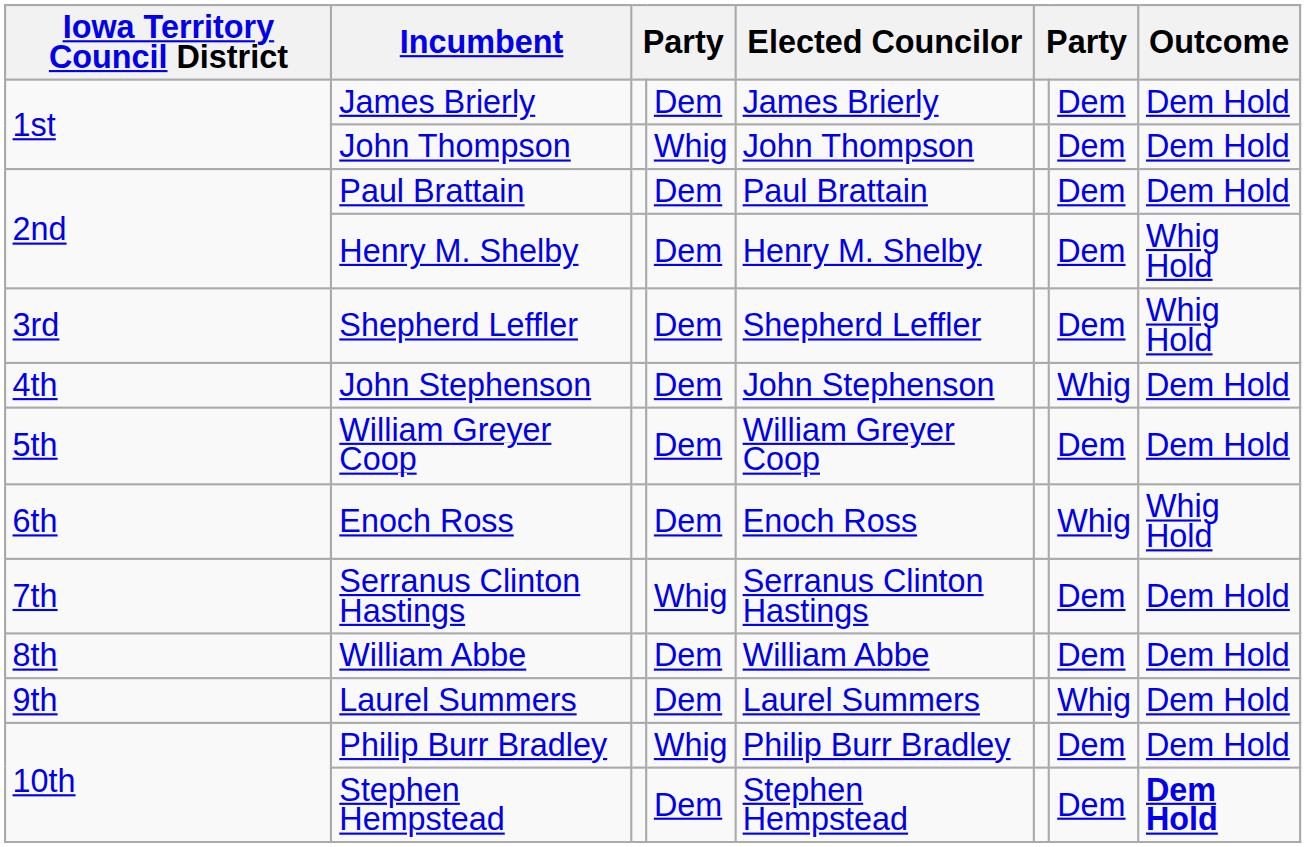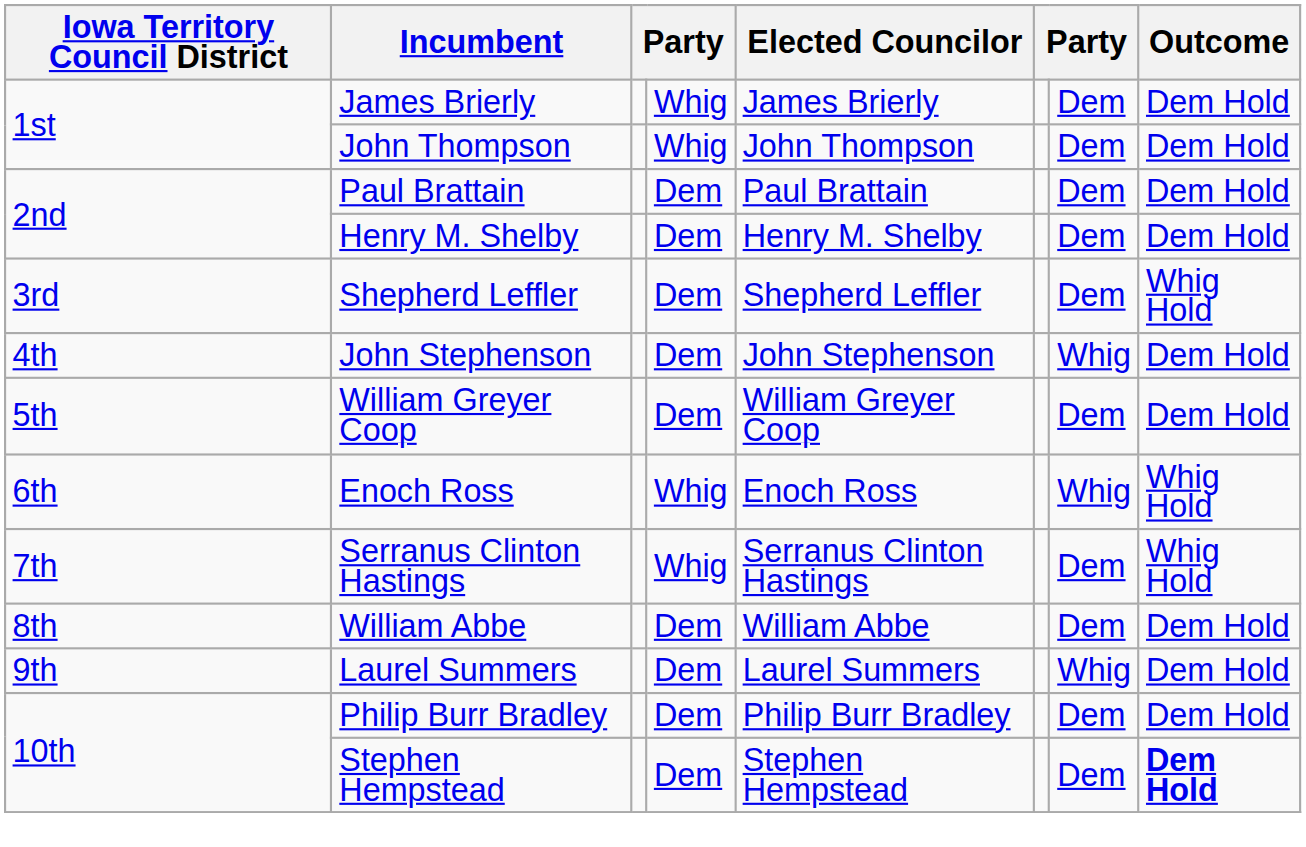(688, 101) Dem -> (691, 101) Whig
(1183, 251) Whig Hold -> (1218, 236) Dem Hold
(688, 520) Dem -> (691, 490) Whig
(1218, 594) Dem Hold -> (1183, 565) Whig Hold
(691, 744) Whig -> (688, 714) Dem
